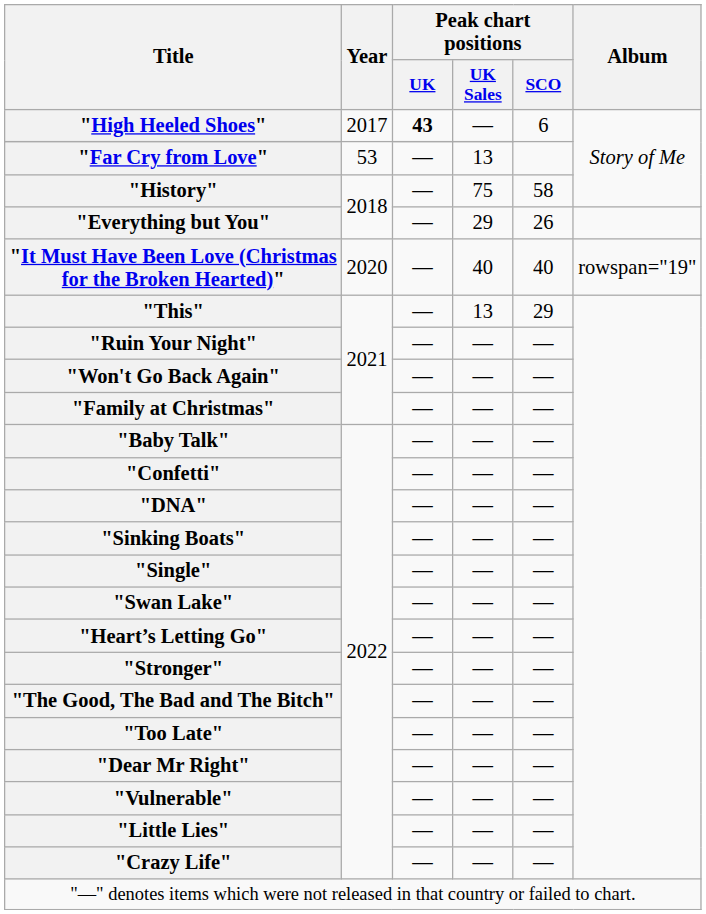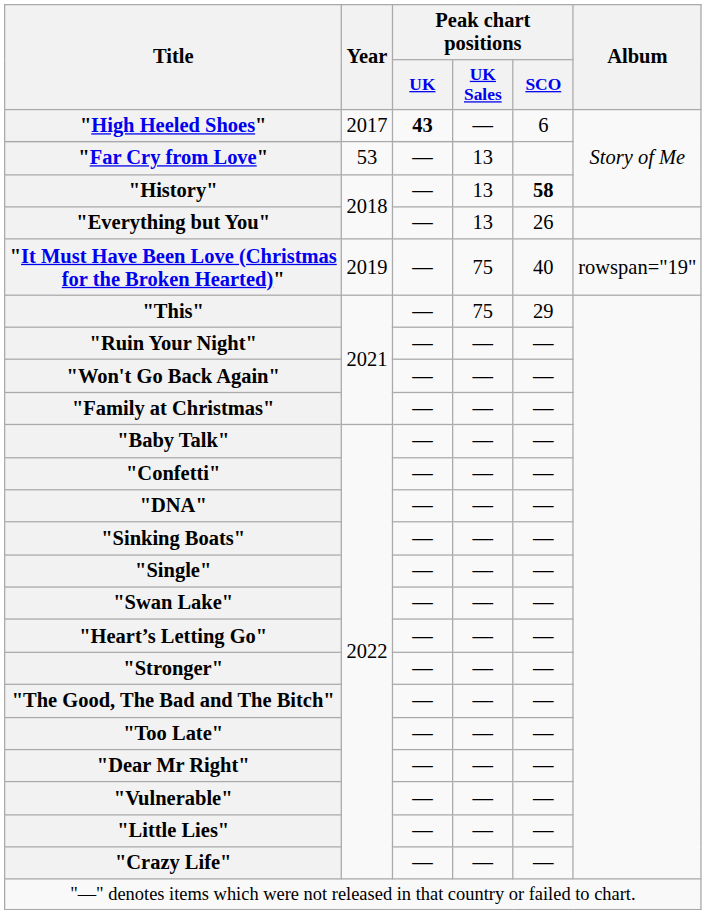(483, 190) 75 -> (483, 190) 13
(543, 190) normal -> (543, 190) bold
(483, 222) 29 -> (483, 222) 13
(367, 266) 2020 -> (367, 266) 2019
(483, 266) 40 -> (483, 266) 75
(483, 310) 13 -> (483, 310) 75
